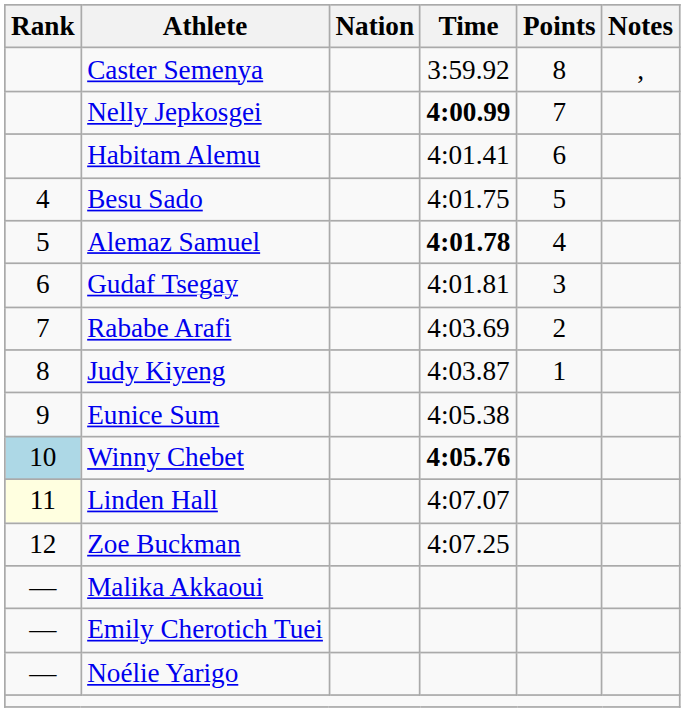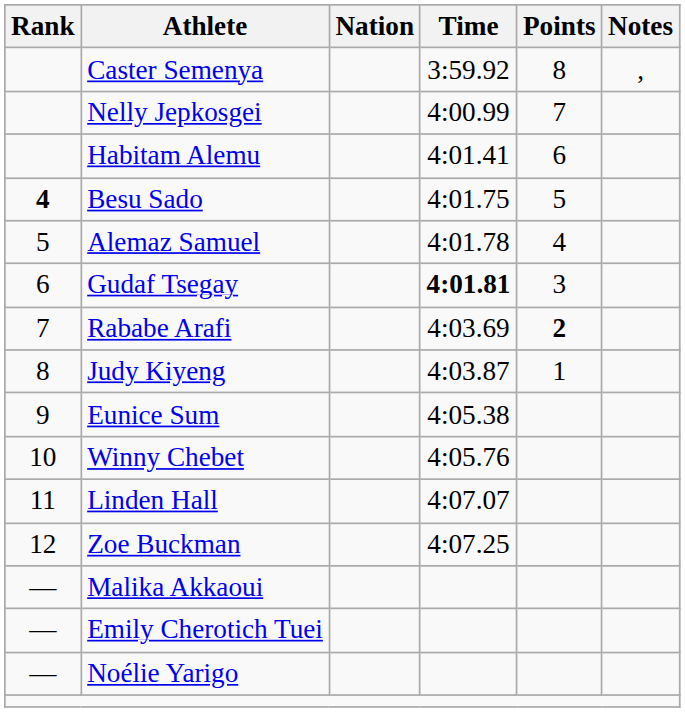(469, 112) bold -> (469, 112) normal
(43, 198) normal -> (43, 198) bold
(469, 241) bold -> (469, 241) normal
(469, 284) normal -> (469, 284) bold
(559, 328) normal -> (559, 328) bold
(43, 457) lightblue background -> (43, 457) no background
(469, 457) bold -> (469, 457) normal
(43, 500) lightyellow background -> (43, 500) no background
